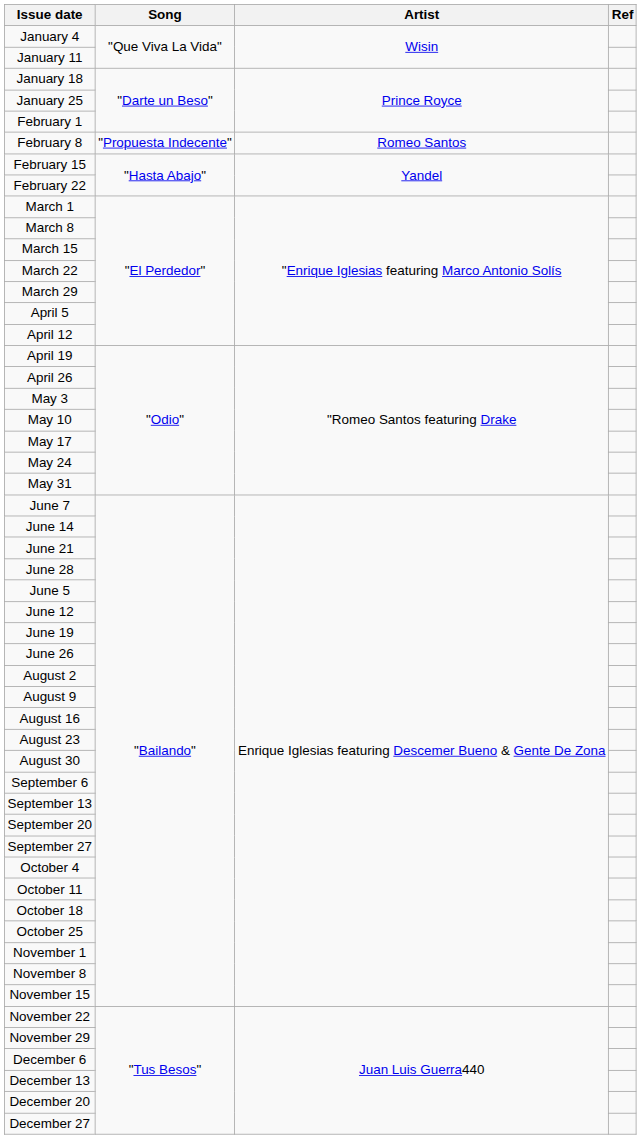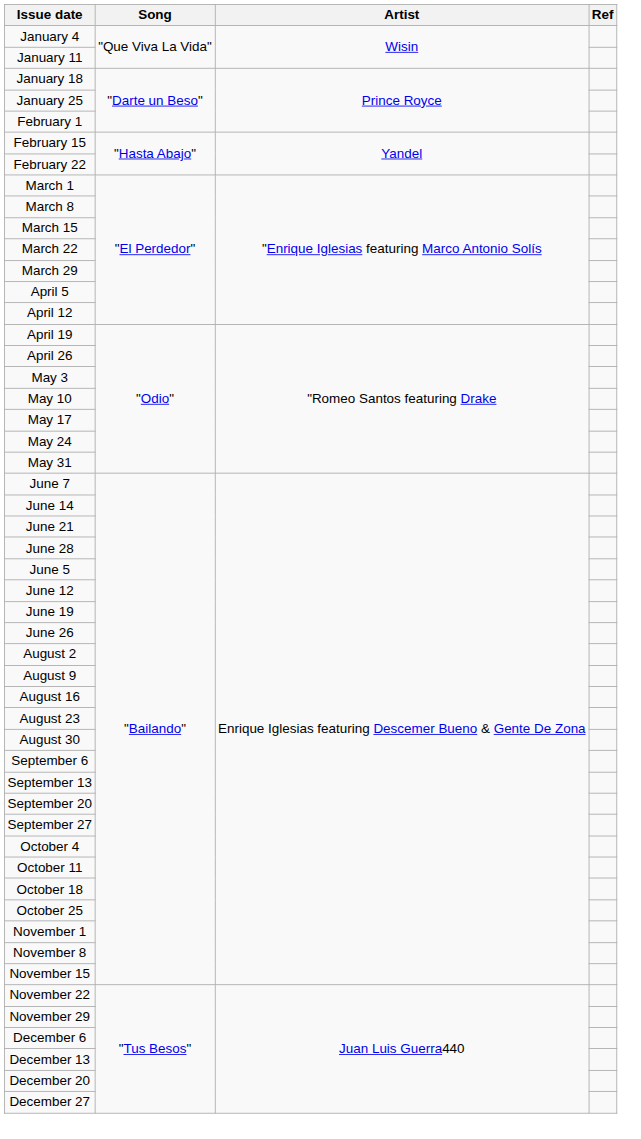- row: (50, 143)
